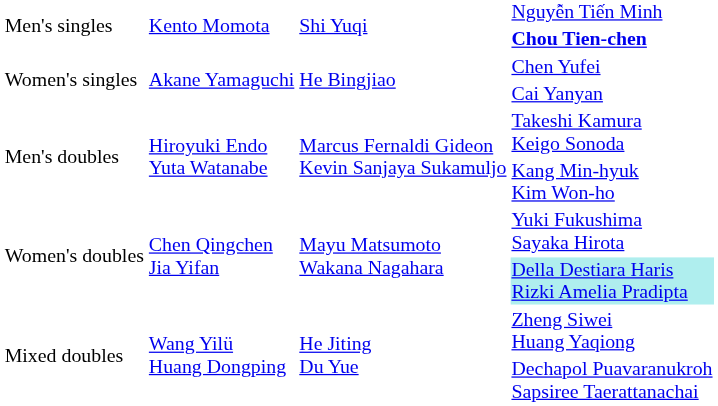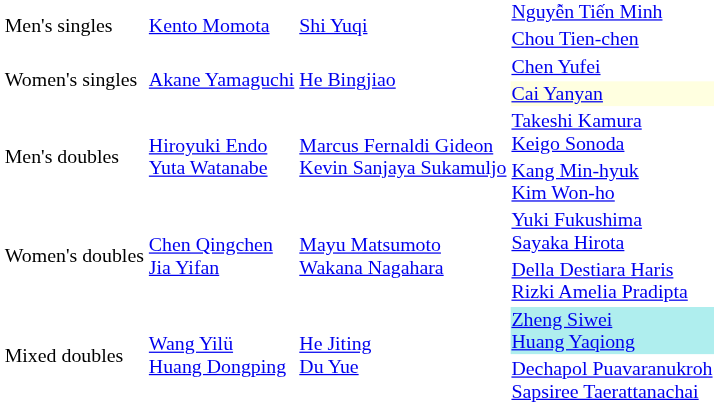(579, 39) bold -> (575, 39) normal
(557, 93) no background -> (557, 93) lightyellow background
(600, 280) paleturquoise background -> (600, 280) no background
(573, 330) no background -> (573, 330) paleturquoise background
